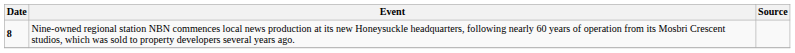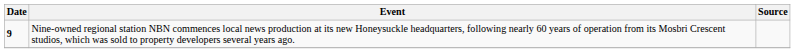(9, 34) 8 -> (9, 34) 9
